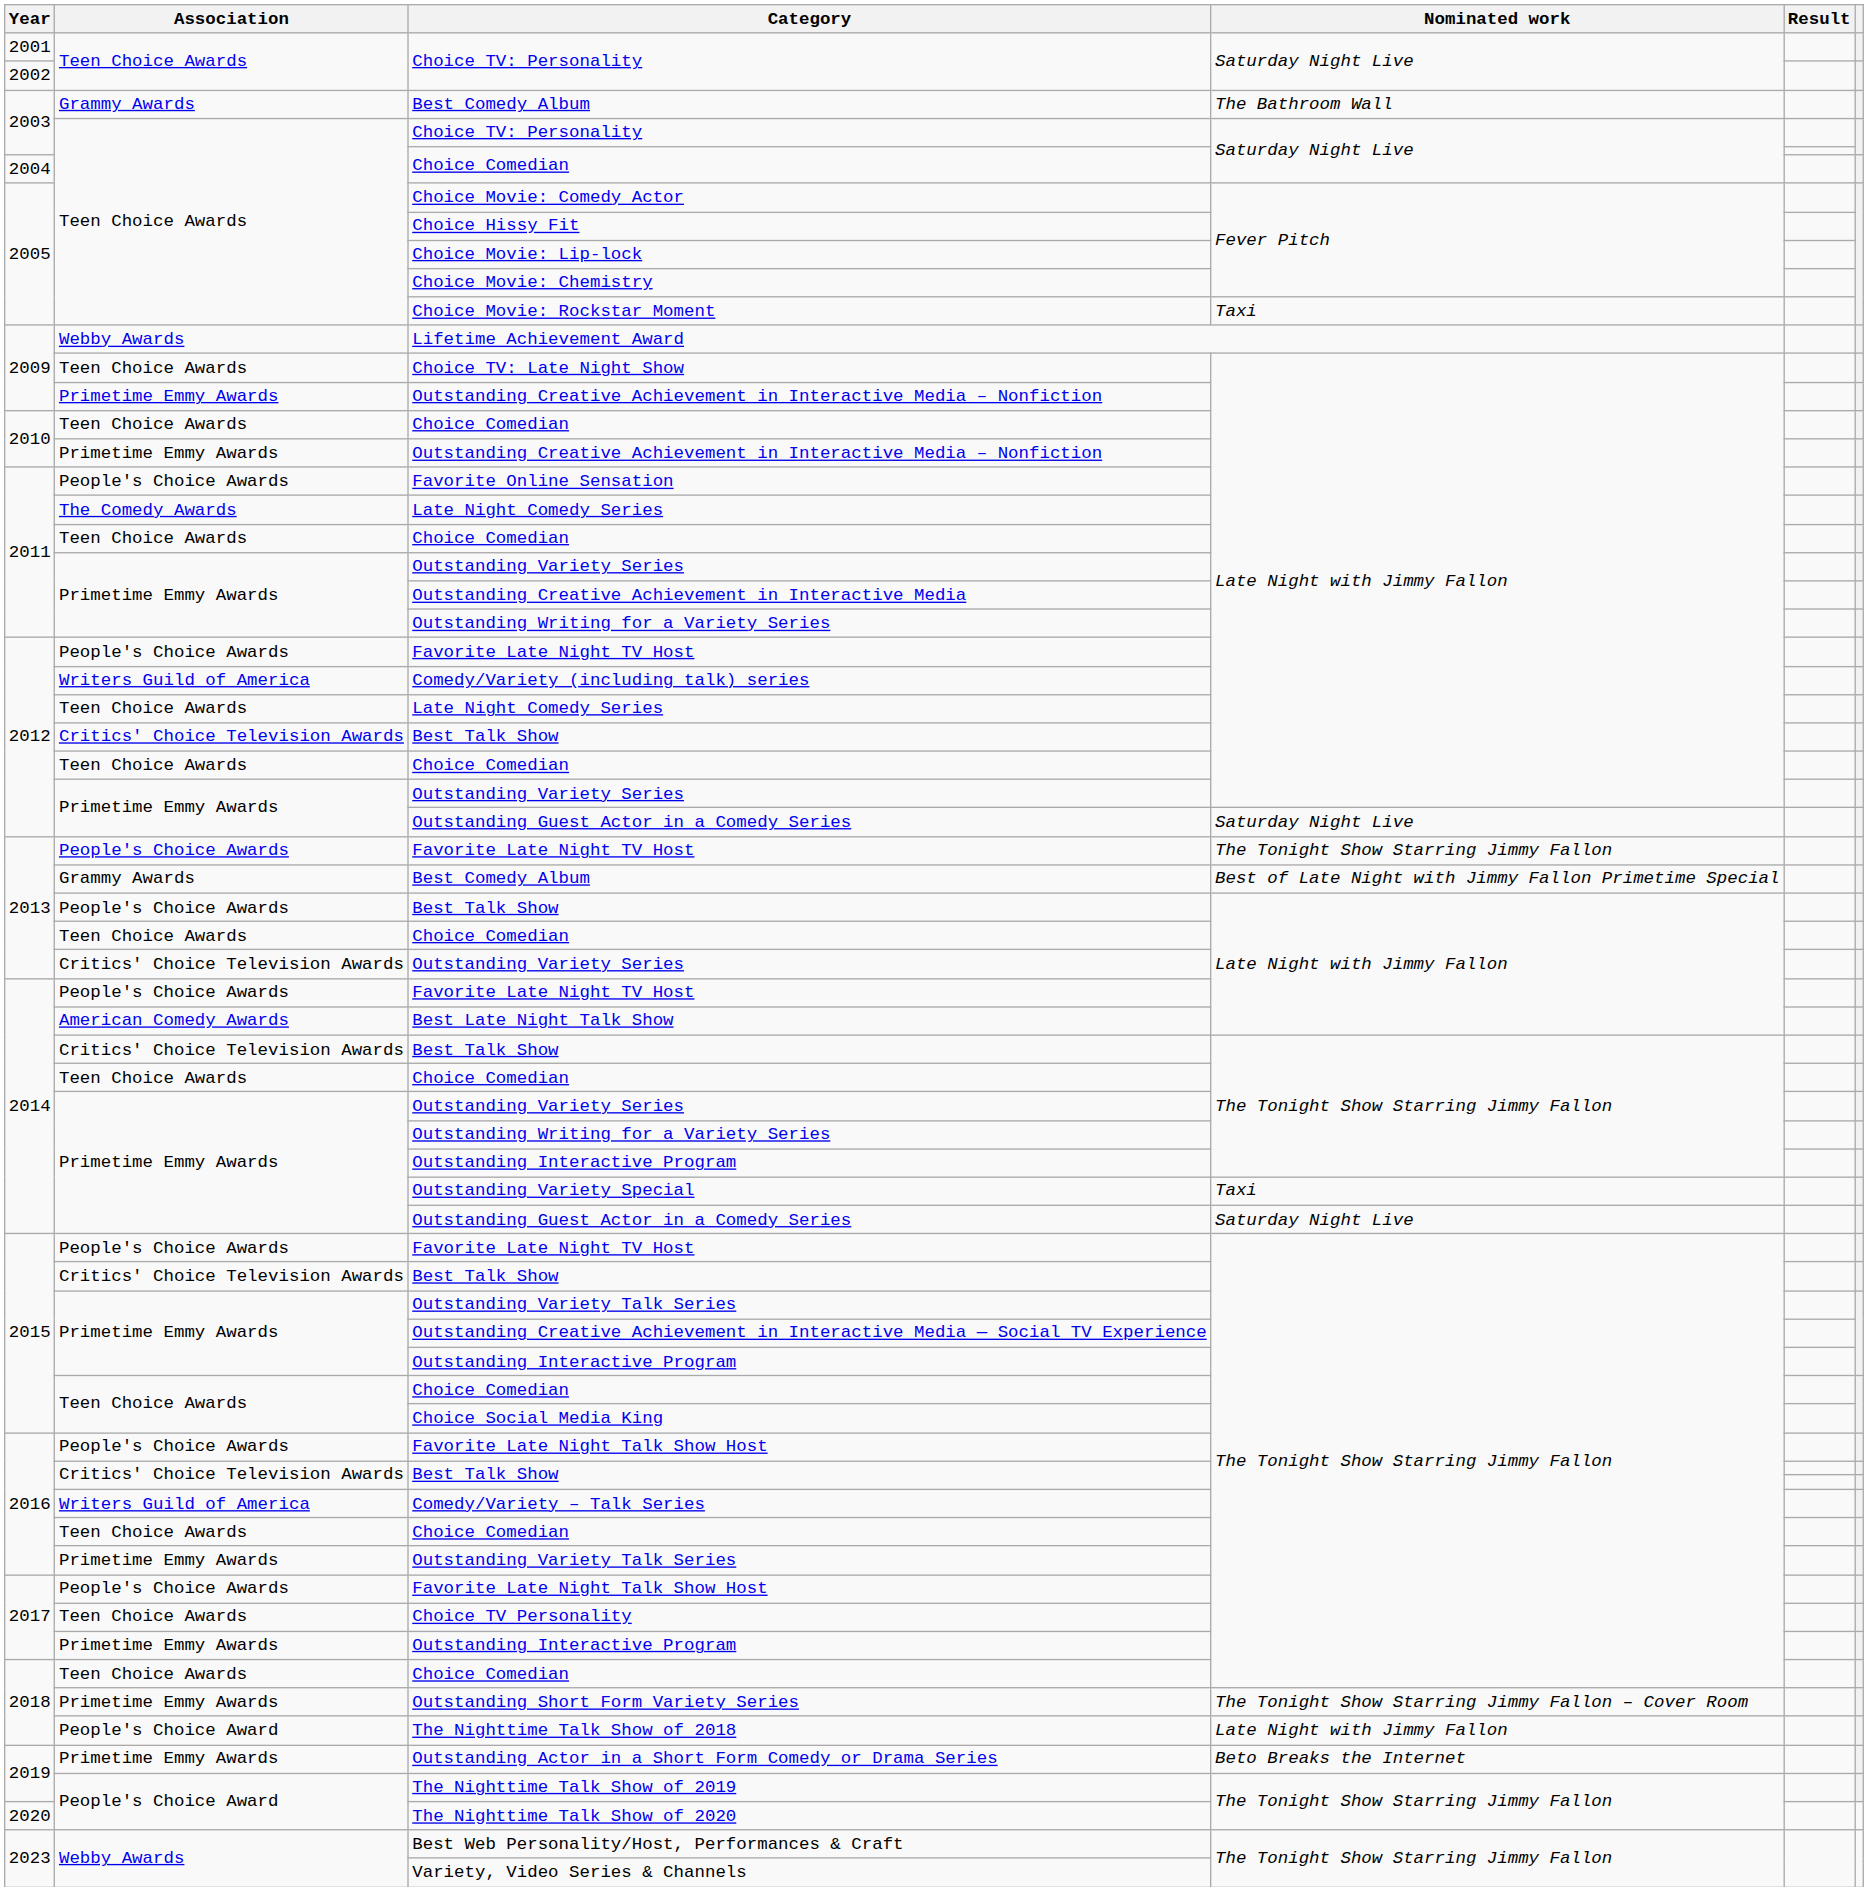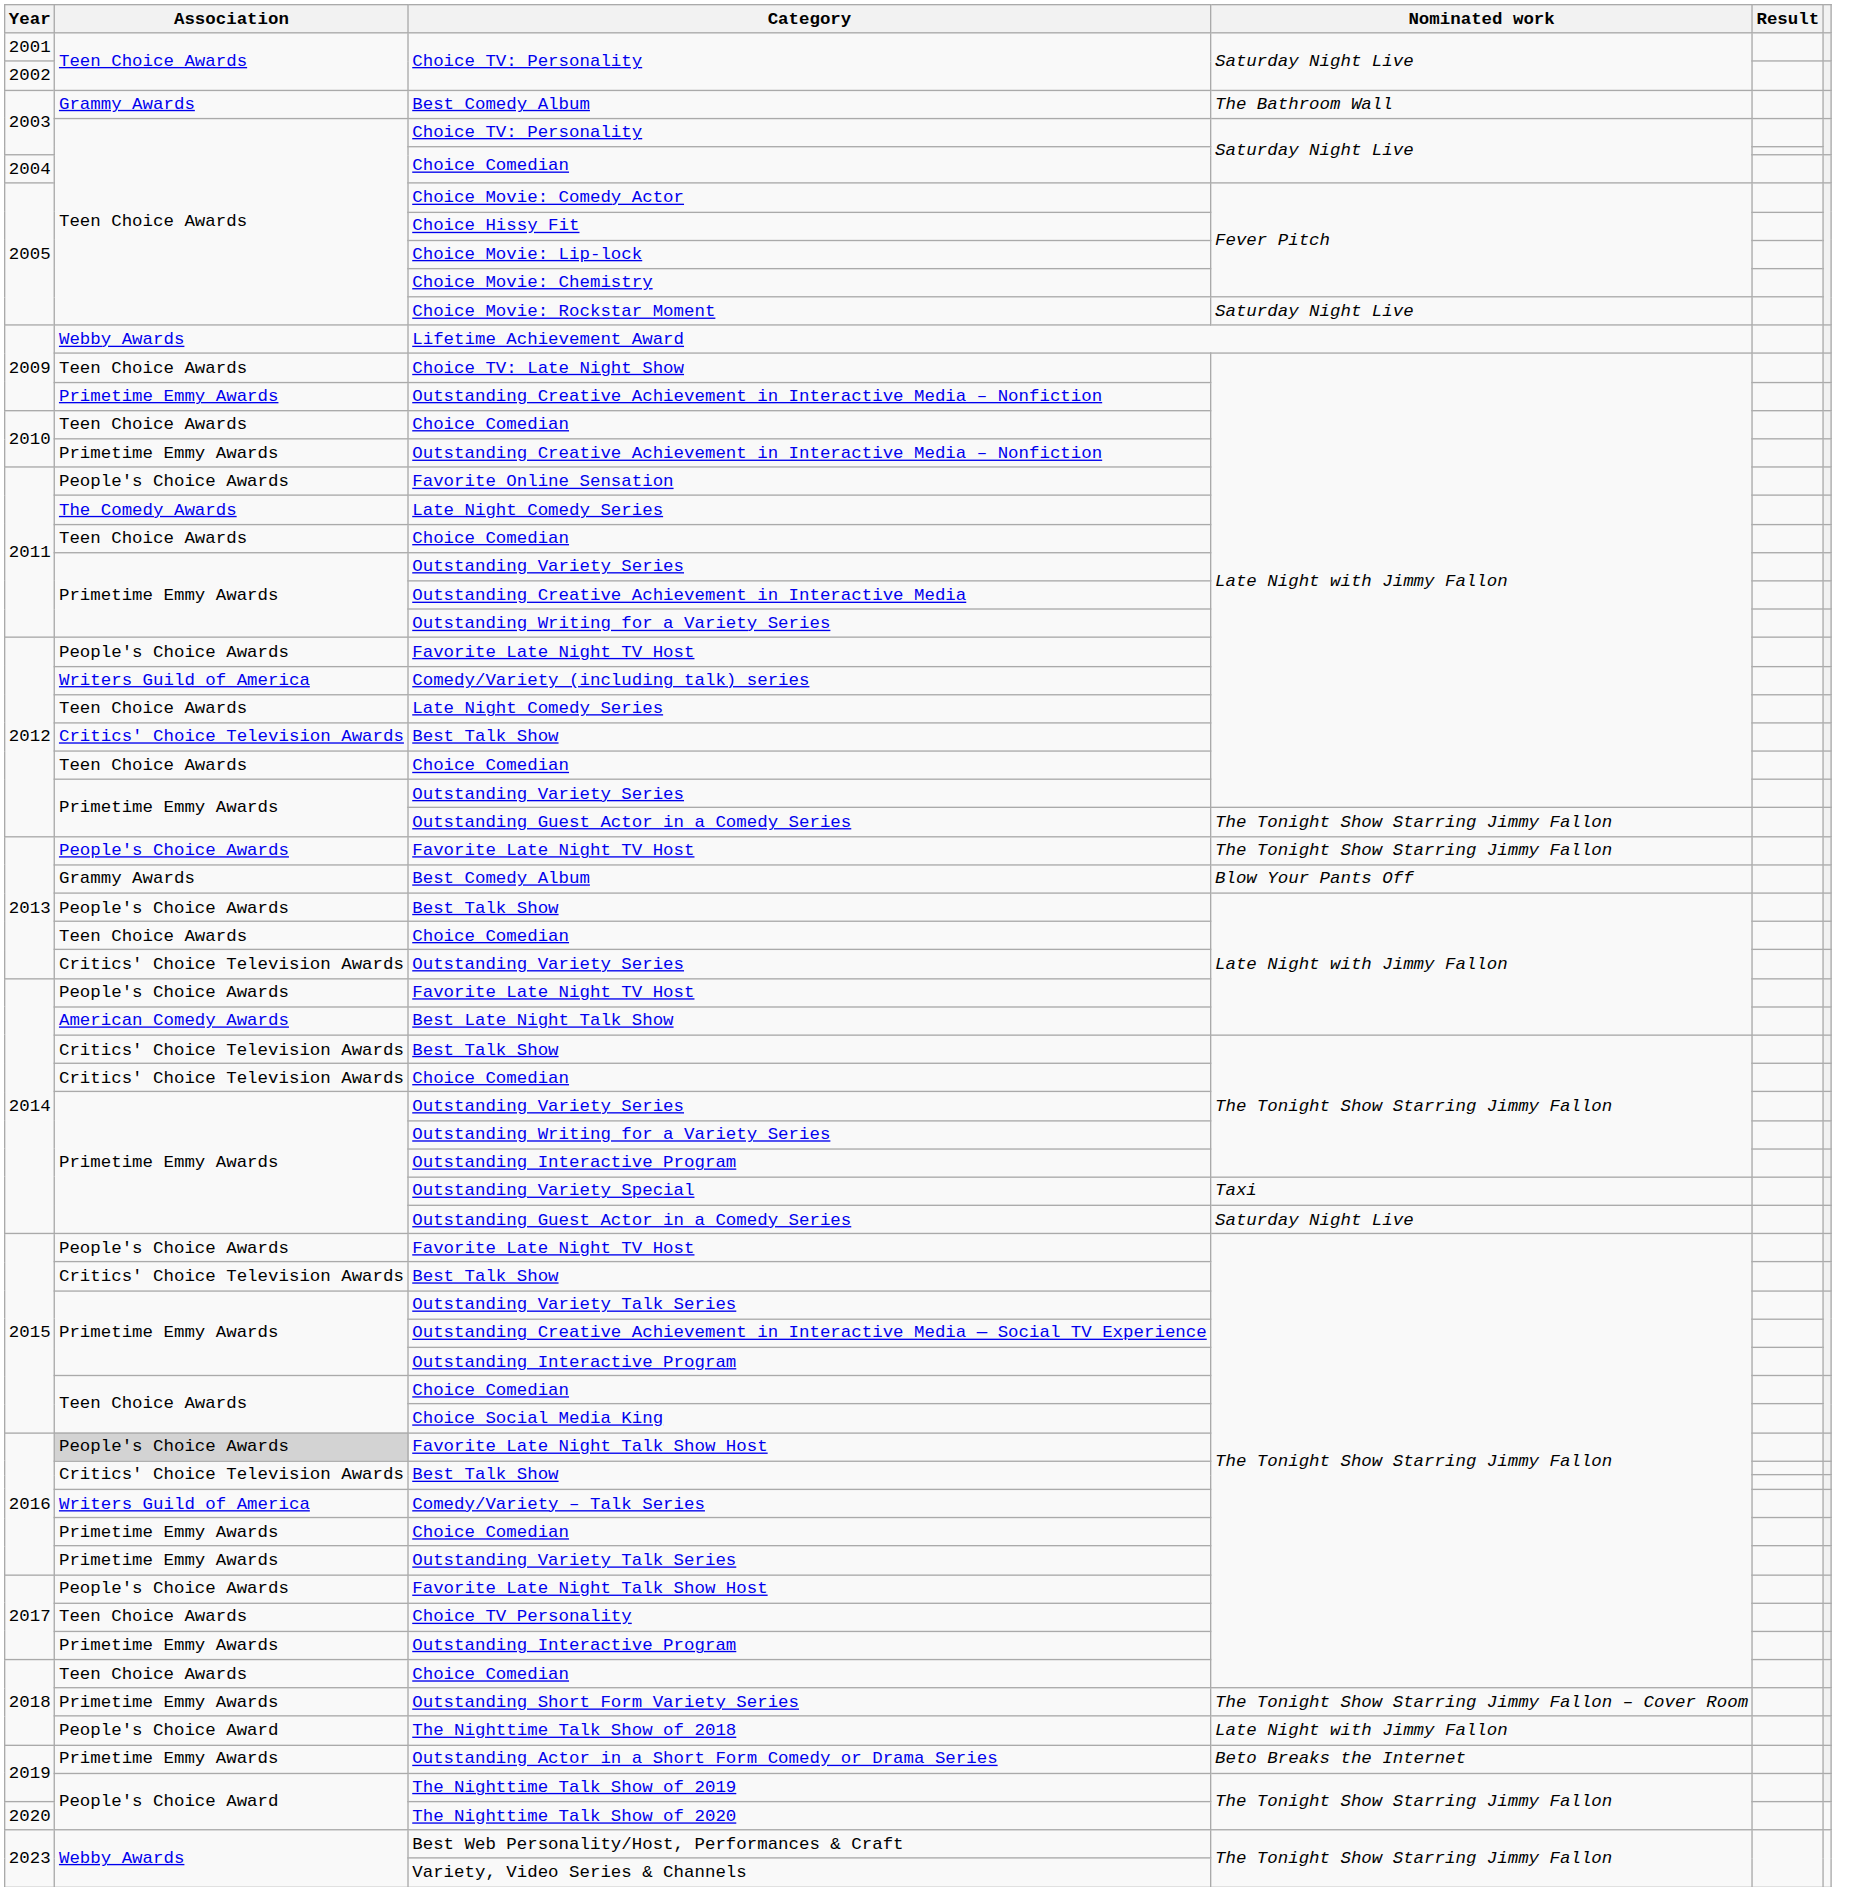(1236, 311) Taxi -> (1314, 311) Saturday Night Live
(1314, 822) Saturday Night Live -> (1414, 822) The Tonight Show Starring Jimmy Fallon
(1497, 879) Best of Late Night with Jimmy Fallon Primetime Special -> (1314, 879) Blow Your Pants Off
(153, 1078) Teen Choice Awards -> (231, 1078) Critics' Choice Television Awards
(174, 1447) no background -> (174, 1447) lightgrey background
(153, 1532) Teen Choice Awards -> (169, 1532) Primetime Emmy Awards
